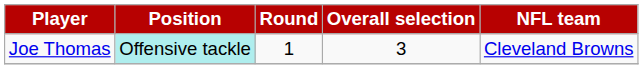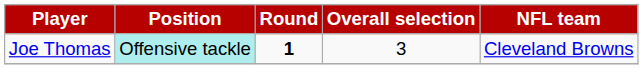(289, 48) normal -> (289, 48) bold
